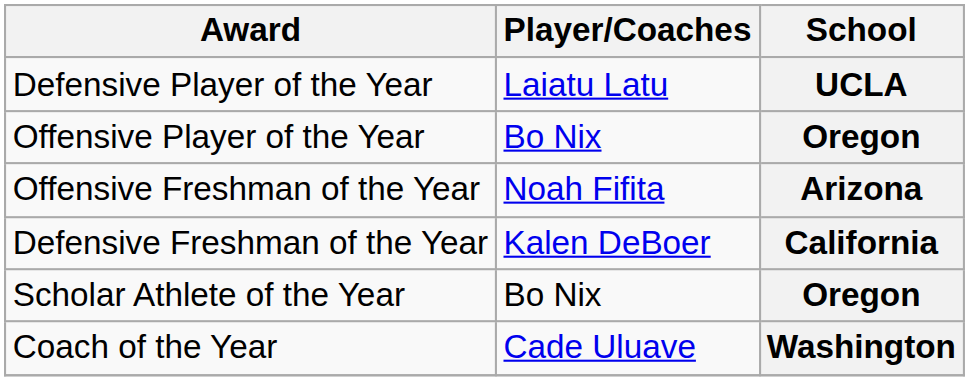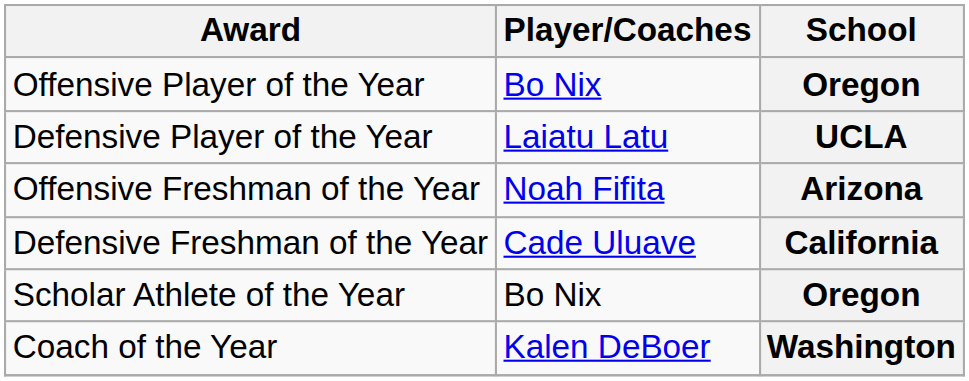rows swapped: (219, 136) <-> (223, 83)
(607, 242) Kalen DeBoer -> (600, 242) Cade Uluave
(600, 347) Cade Uluave -> (607, 347) Kalen DeBoer
